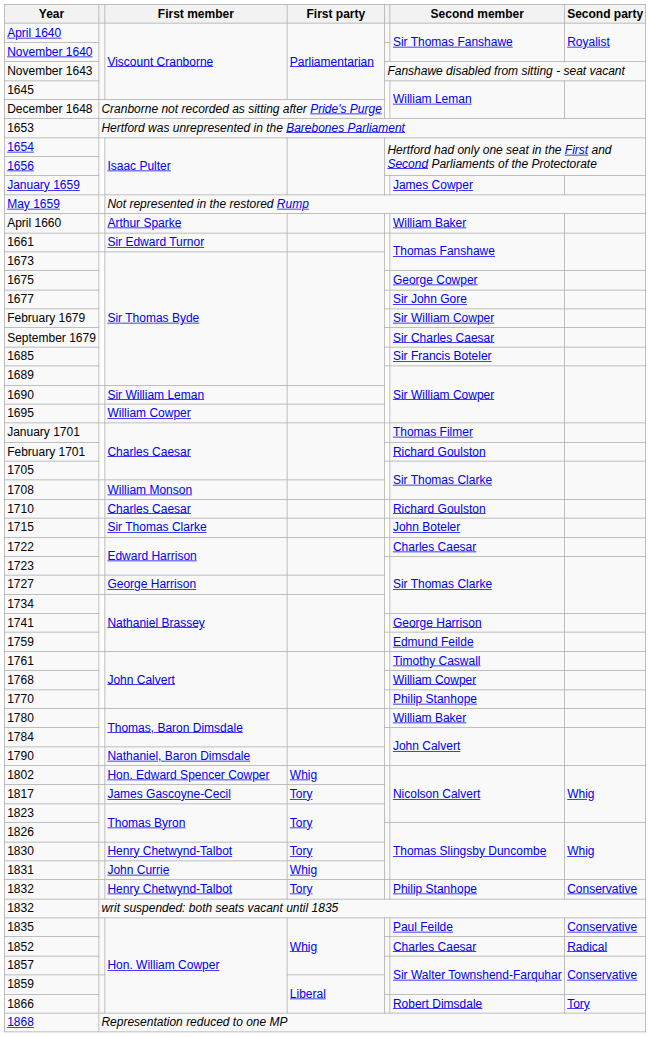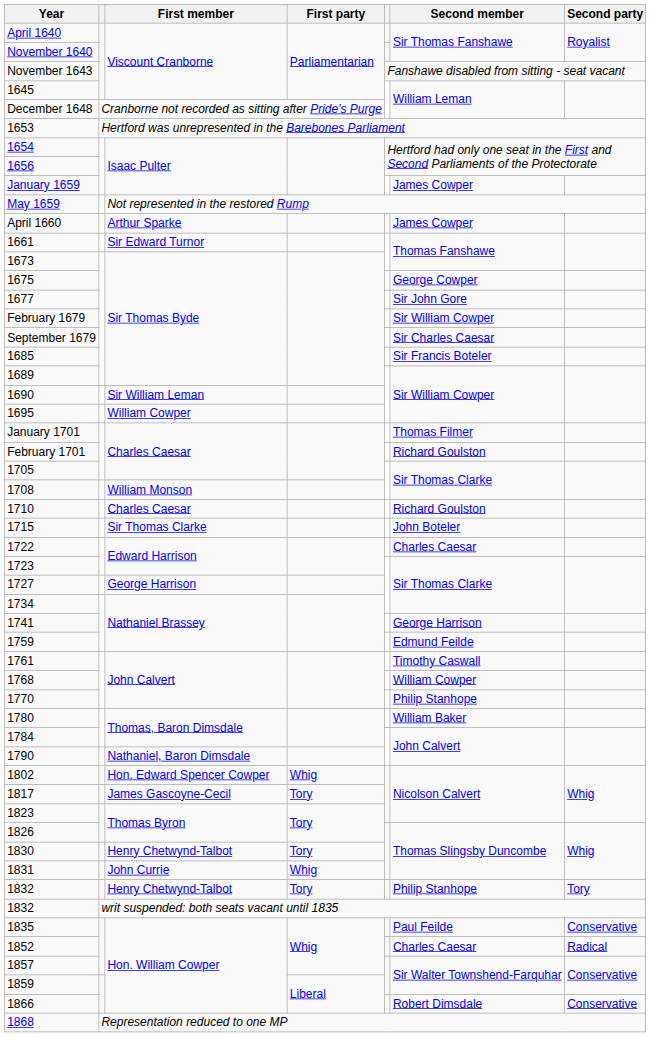(430, 223) William Baker -> (433, 223) James Cowper
(602, 889) Conservative -> (579, 889) Tory
(579, 1003) Tory -> (602, 1003) Conservative
